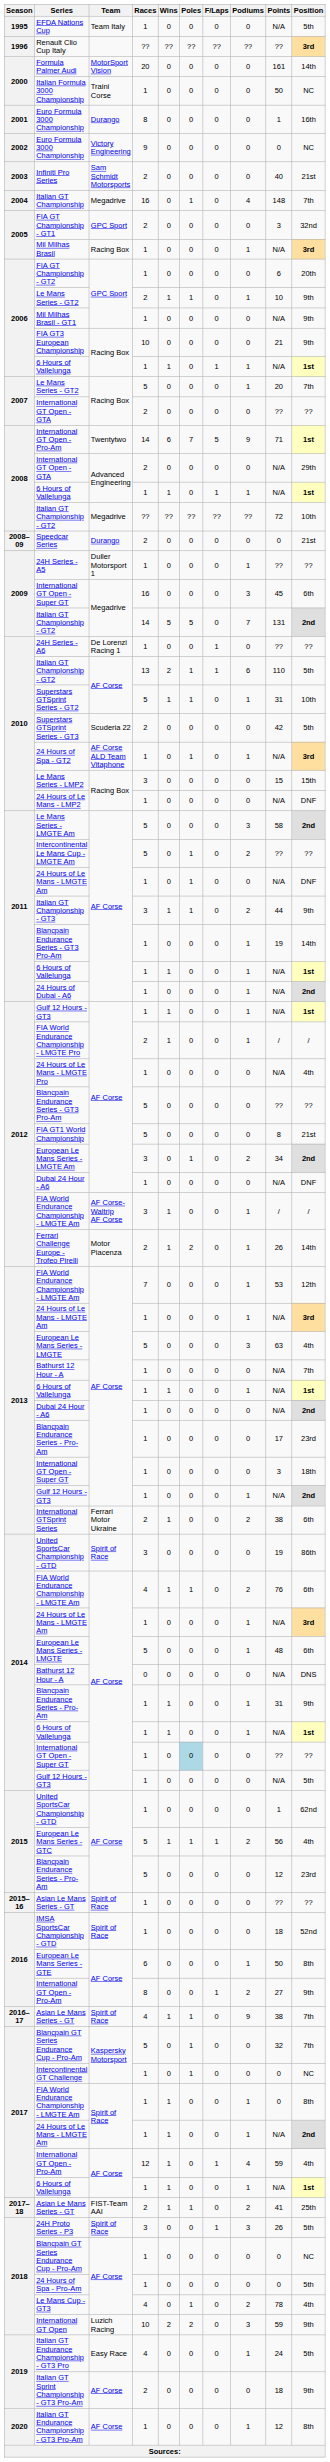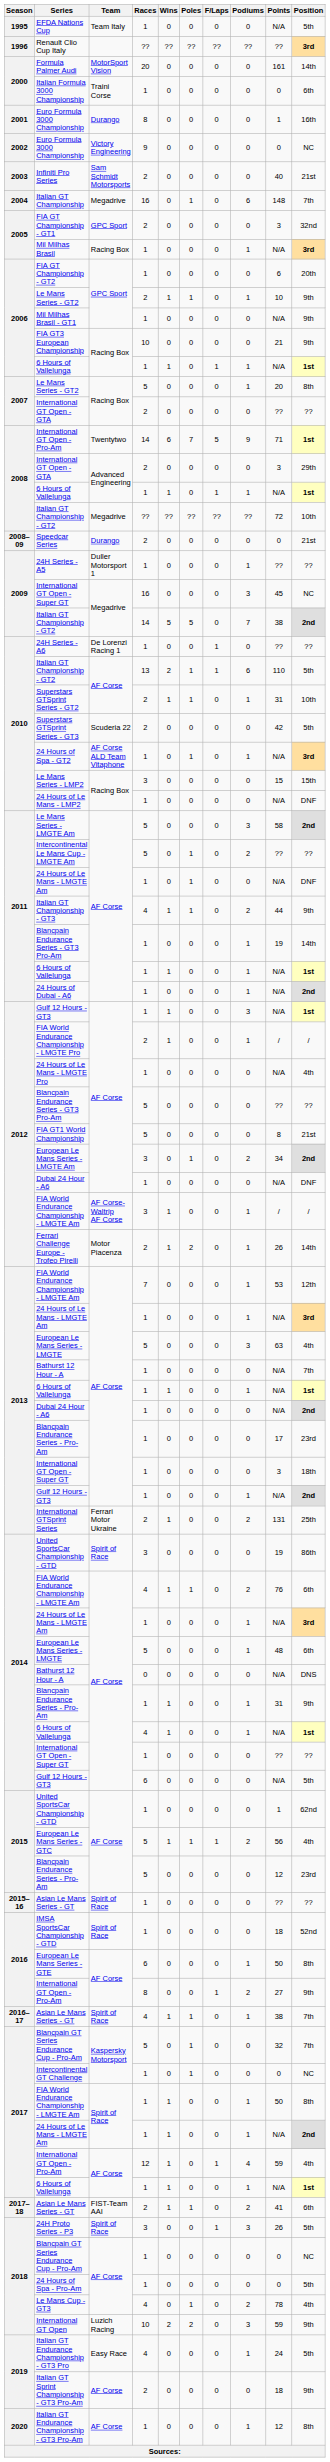(279, 91) 50 -> (279, 91) 0
(309, 91) NC -> (309, 91) 6th
(248, 201) 4 -> (248, 201) 6
(309, 387) 7th -> (309, 387) 8th
(279, 468) N/A -> (279, 468) 3
(309, 594) 6th -> (309, 594) NC
(279, 622) 131 -> (279, 622) 38
(145, 700) 5 -> (145, 700) 2
(145, 911) 3 -> (145, 911) 4
(248, 1012) 1 -> (248, 1012) 3
(279, 1520) 38 -> (279, 1520) 131
(309, 1520) 6th -> (309, 1520) 25th
(145, 1732) 1 -> (145, 1732) 4
(191, 1756) lightblue background -> (191, 1756) no background
(145, 1781) 1 -> (145, 1781) 6
(248, 2017) 9 -> (248, 2017) 1
(279, 2102) 0 -> (279, 2102) 50
(309, 2208) 25th -> (309, 2208) 6th
